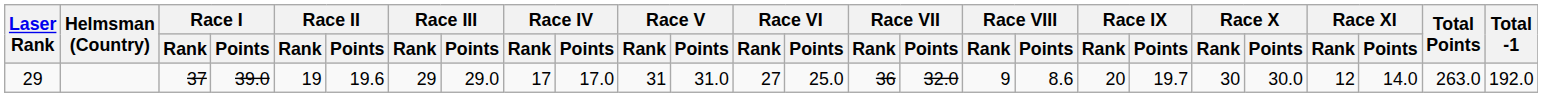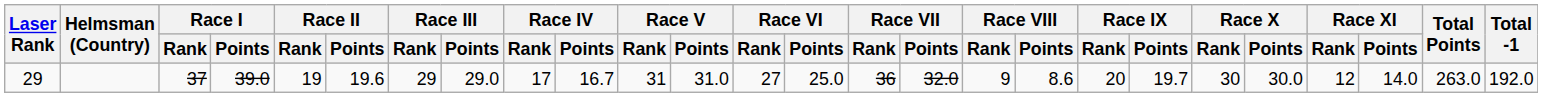(597, 78) 17.0 -> (597, 78) 16.7
